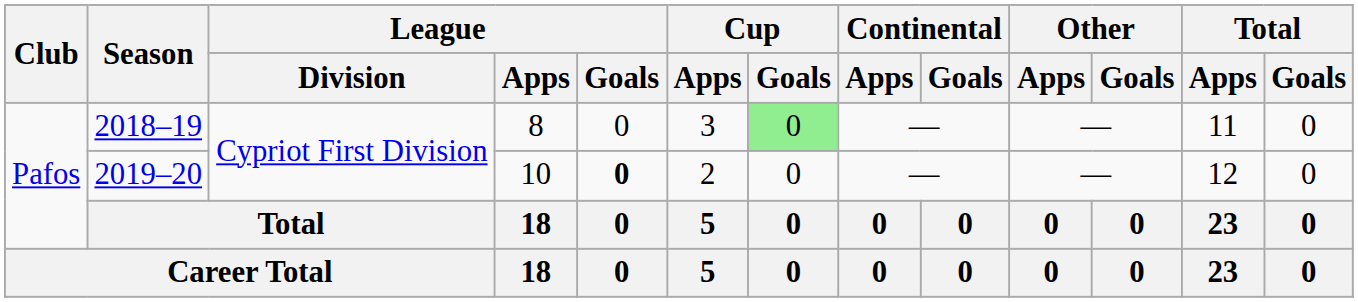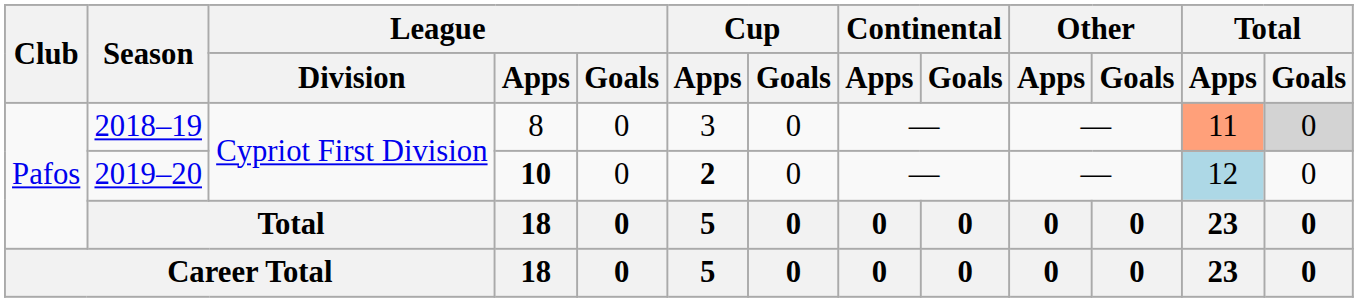(794, 126) lightgreen background -> (794, 126) no background
(1223, 126) no background -> (1223, 126) lightsalmon background
(1309, 126) no background -> (1309, 126) lightgrey background
(536, 175) normal -> (536, 175) bold
(622, 175) bold -> (622, 175) normal
(708, 175) normal -> (708, 175) bold
(1223, 175) no background -> (1223, 175) lightblue background
